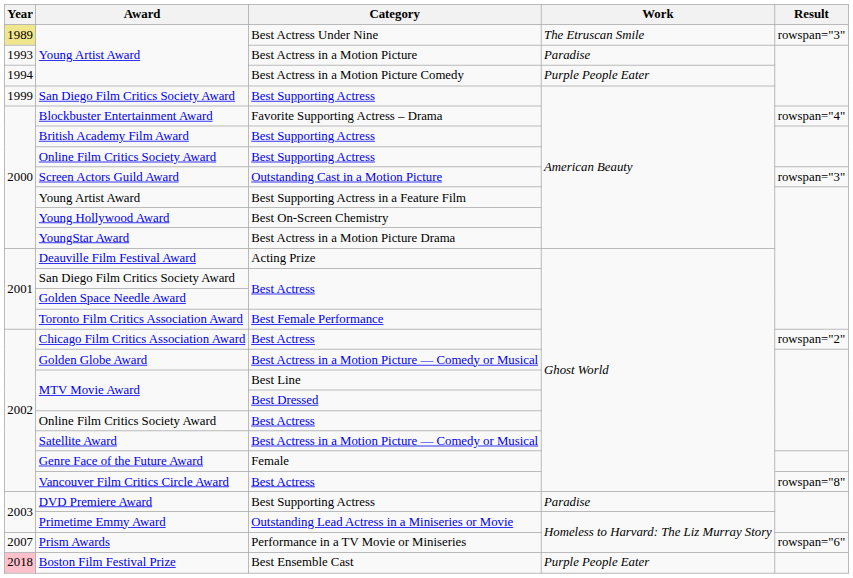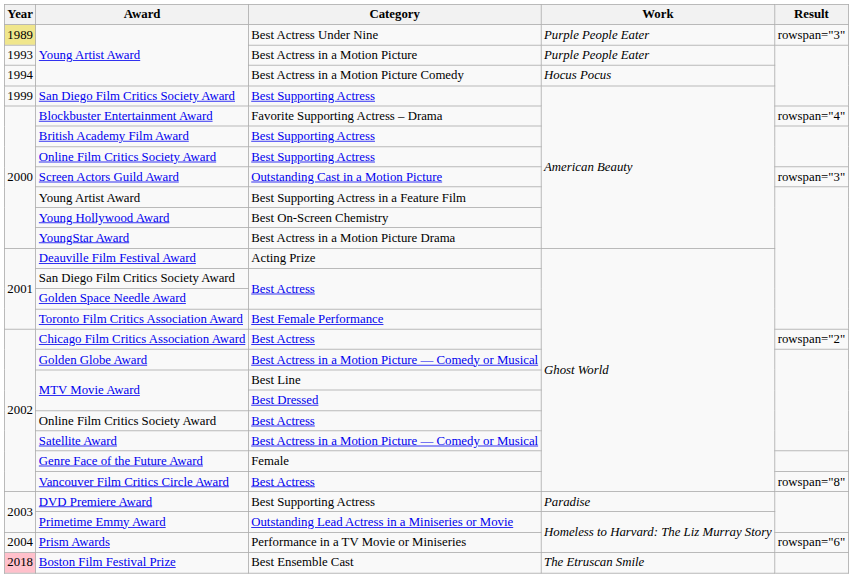(594, 34) The Etruscan Smile -> (597, 34) Purple People Eater
(567, 55) Paradise -> (597, 55) Purple People Eater
(597, 75) Purple People Eater -> (578, 75) Hocus Pocus
(20, 542) 2007 -> (20, 542) 2004
(597, 562) Purple People Eater -> (594, 562) The Etruscan Smile
